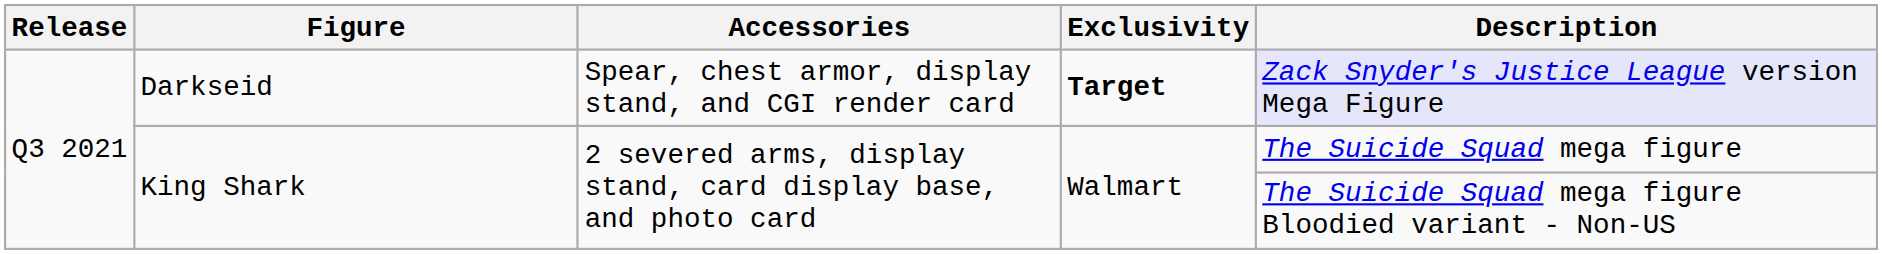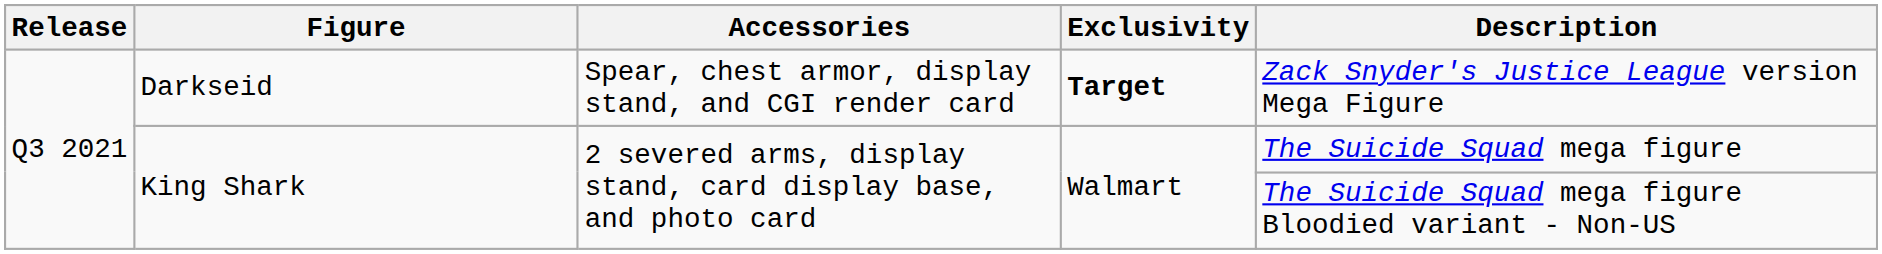(1560, 88) lavender background -> (1560, 88) no background
